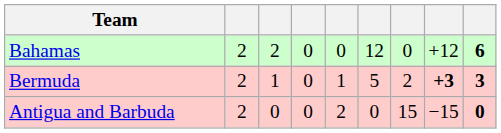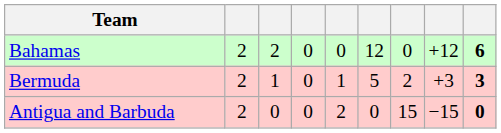(444, 81) bold -> (444, 81) normal
